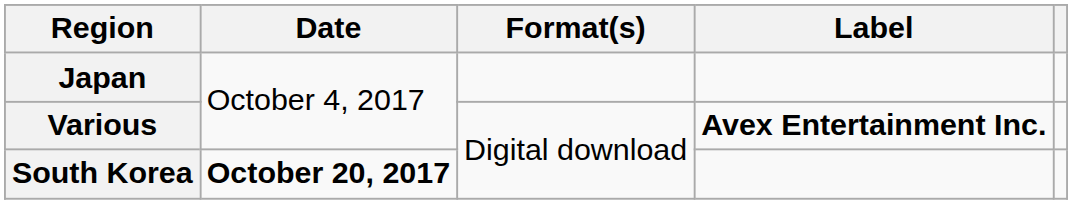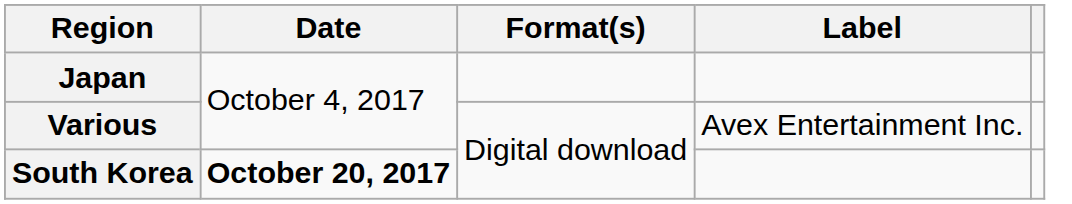(874, 125) bold -> (862, 125) normal
